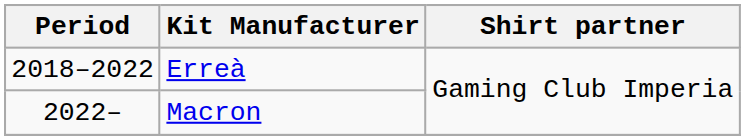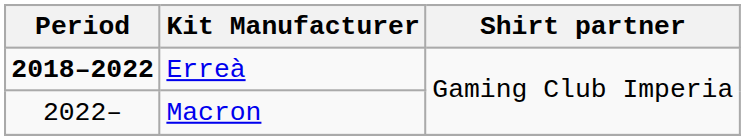(83, 70) normal -> (83, 70) bold
